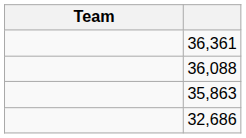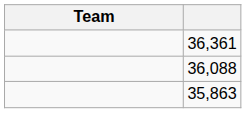- row: (212, 119)
